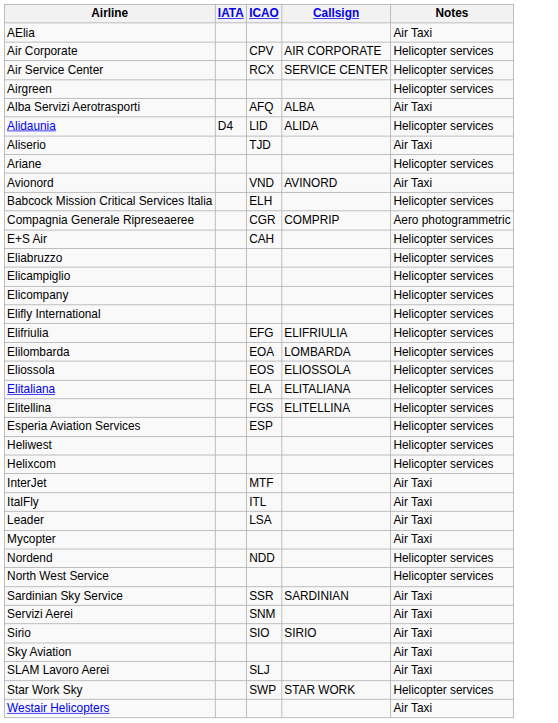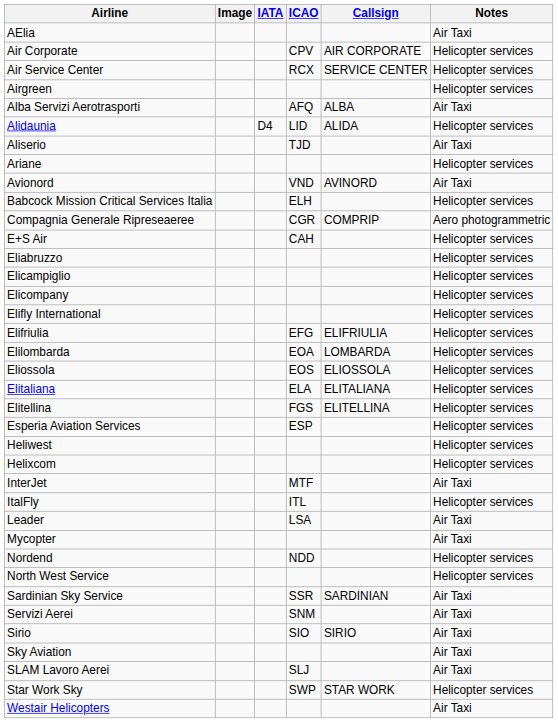+ column: (235, 13)
(413, 502) Air Taxi -> (483, 502) Helicopter services
